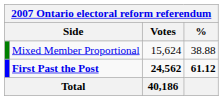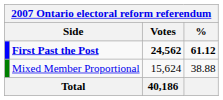rows swapped: (55, 68) <-> (76, 50)
